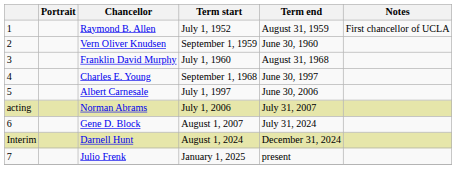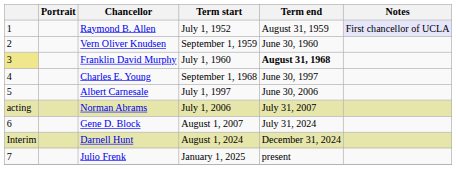(398, 28) no background -> (398, 28) lavender background
(9, 60) no background -> (9, 60) khaki background
(295, 60) normal -> (296, 60) bold
